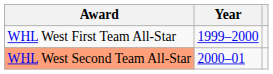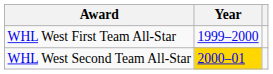(99, 58) lightsalmon background -> (99, 58) no background
(221, 58) no background -> (221, 58) gold background
